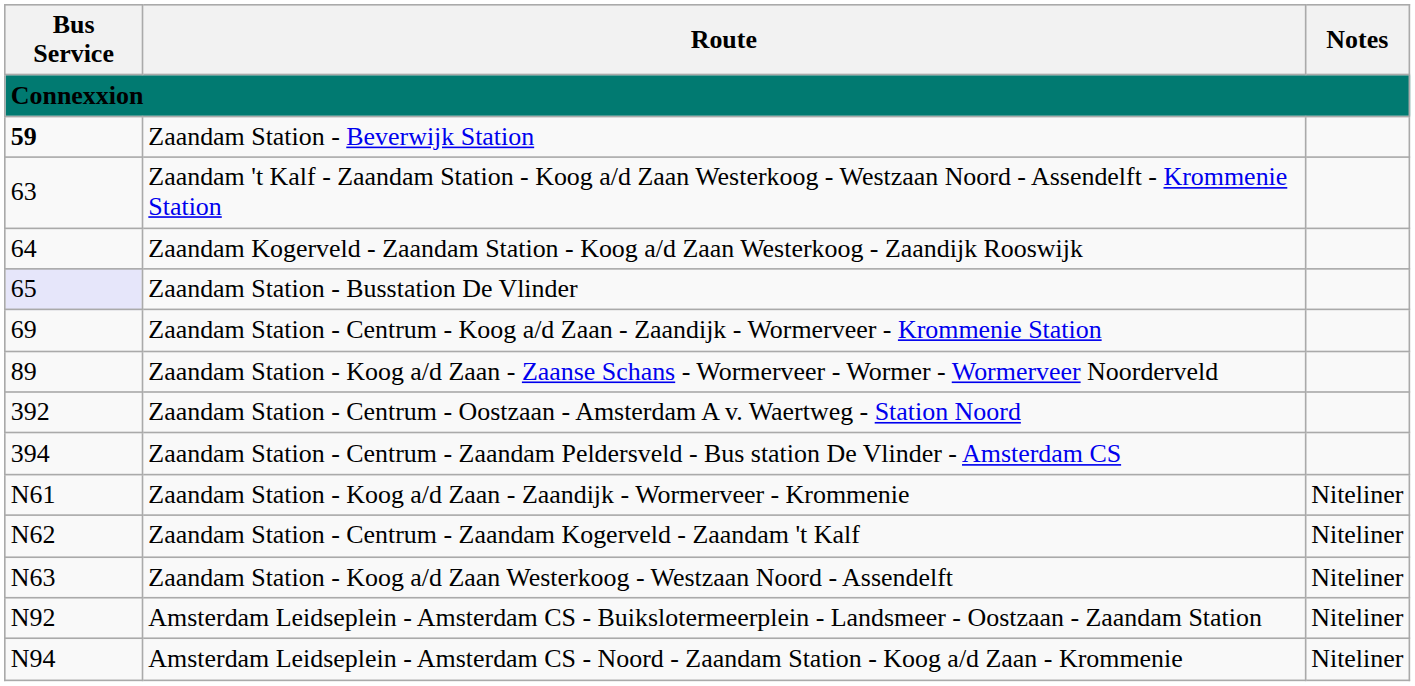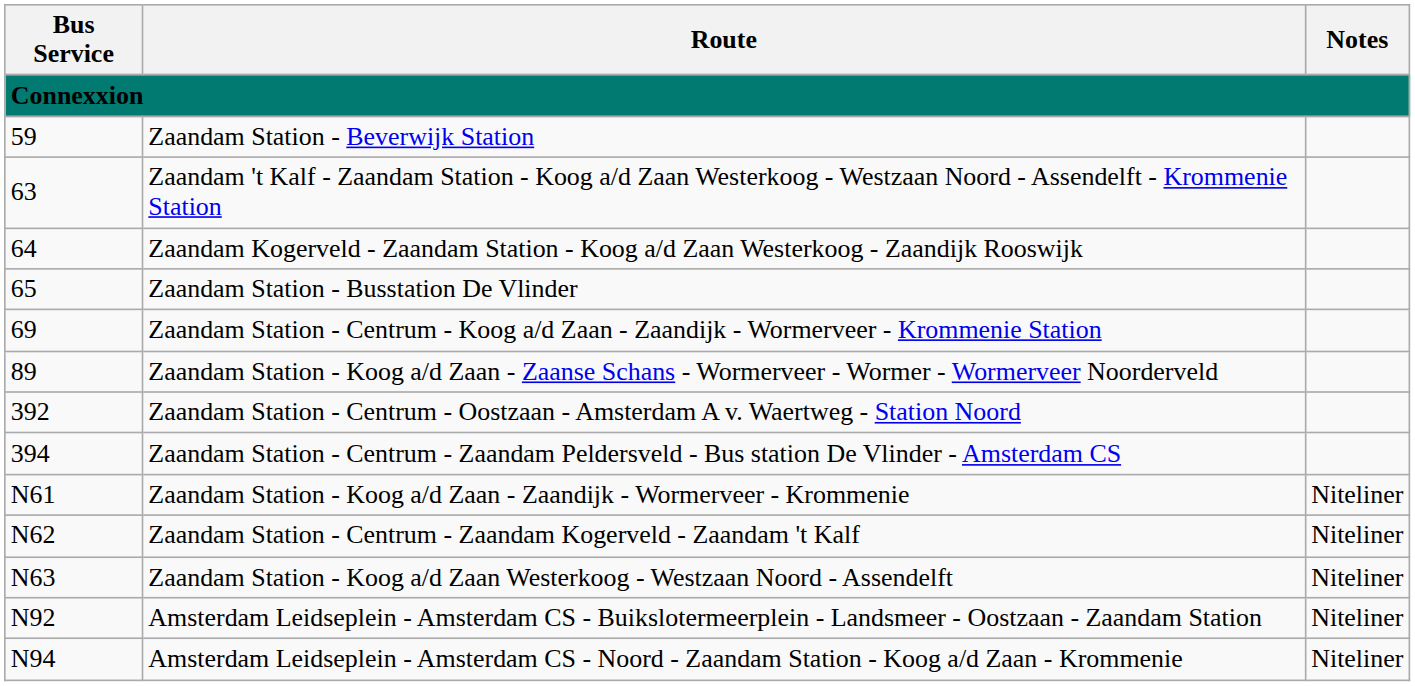(24, 136) bold -> (24, 136) normal
(24, 288) lavender background -> (24, 288) no background
